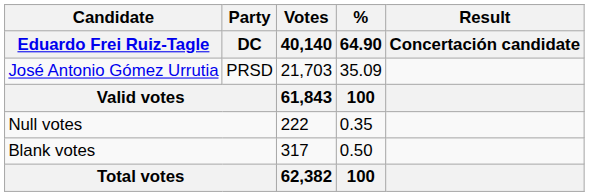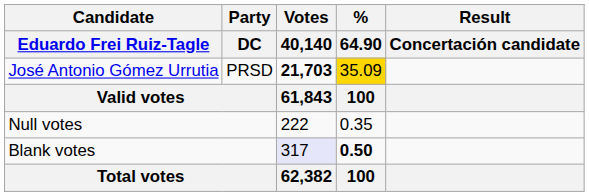(306, 71) normal -> (306, 71) bold
(361, 71) no background -> (361, 71) gold background
(295, 151) no background -> (295, 151) lavender background
(356, 151) normal -> (356, 151) bold
